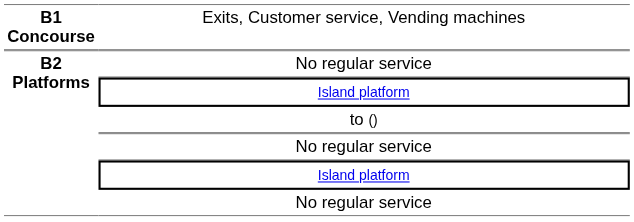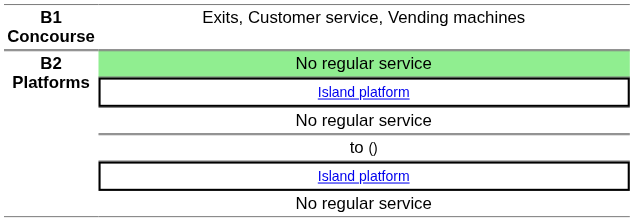(364, 63) no background -> (364, 63) lightgreen background
(364, 119) to () -> (364, 120) No regular service
(364, 146) No regular service -> (364, 147) to ()
